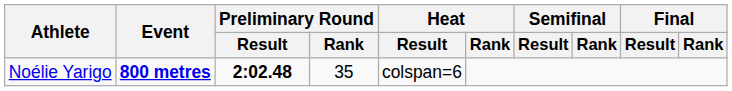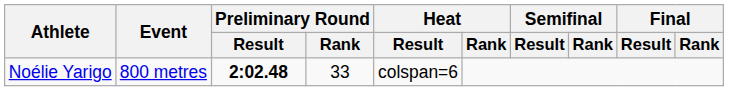(165, 72) bold -> (163, 72) normal
(344, 72) 35 -> (340, 72) 33
